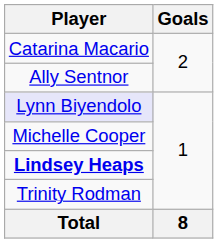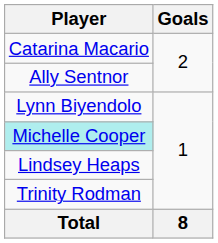(79, 106) lavender background -> (79, 106) no background
(79, 135) no background -> (79, 135) paleturquoise background
(79, 164) bold -> (79, 164) normal
